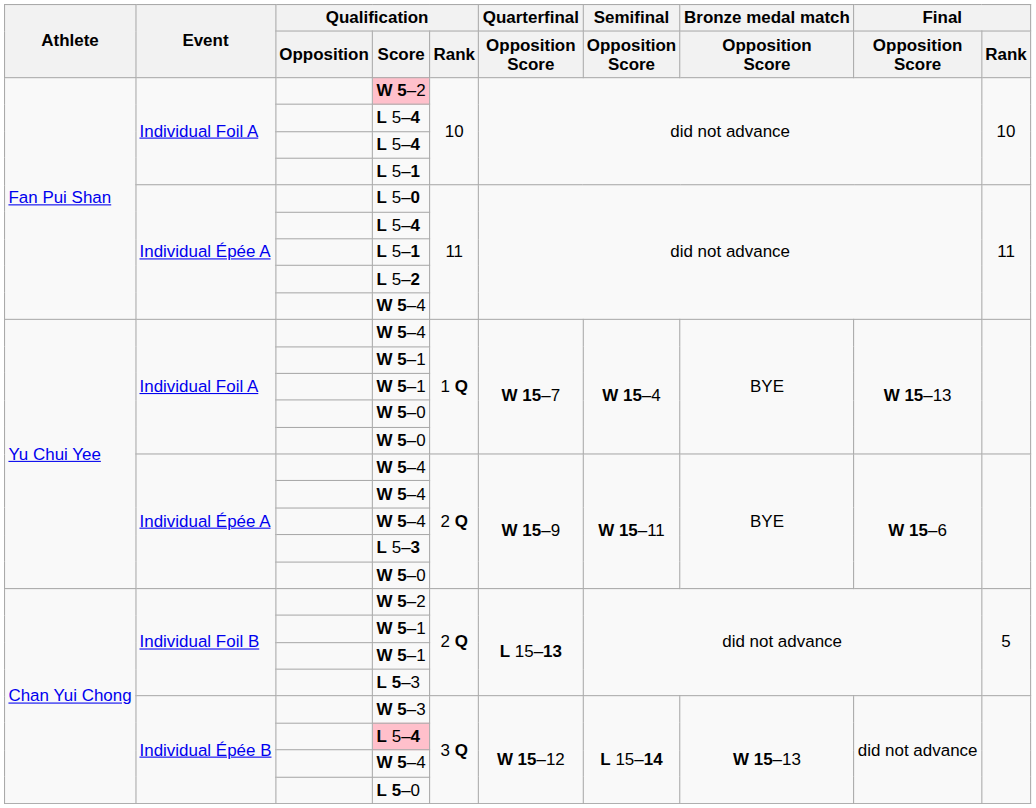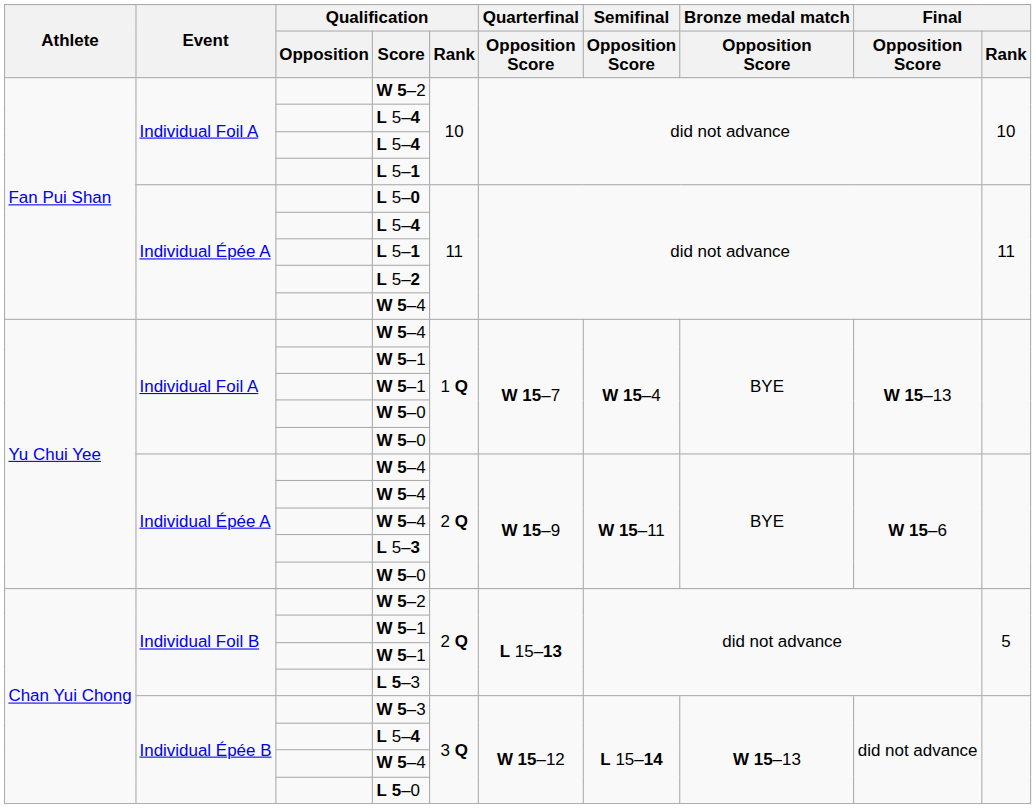(401, 90) pink background -> (401, 90) no background
(398, 736) pink background -> (398, 736) no background
